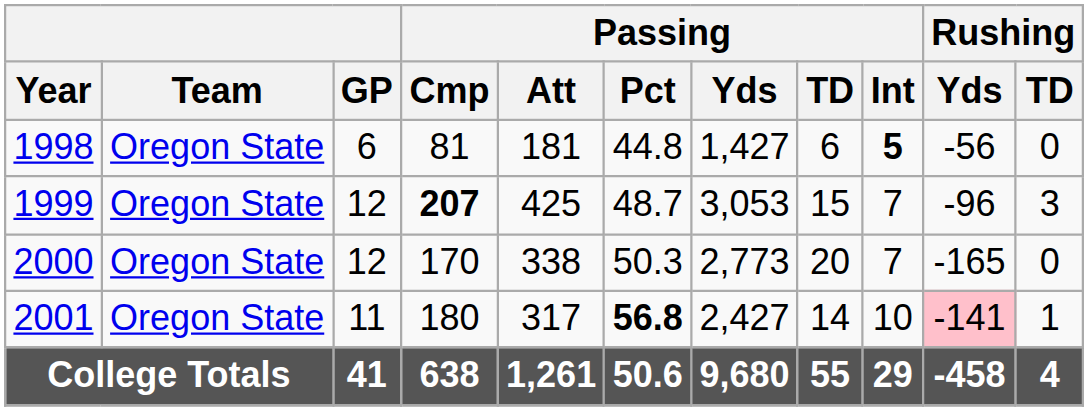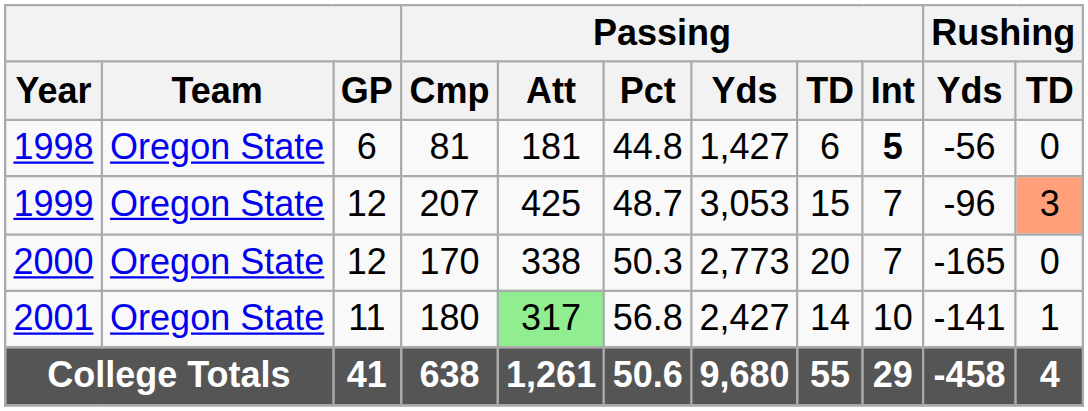(449, 204) bold -> (449, 204) normal
(1050, 204) no background -> (1050, 204) lightsalmon background
(551, 318) no background -> (551, 318) lightgreen background
(648, 318) bold -> (648, 318) normal
(969, 318) pink background -> (969, 318) no background
